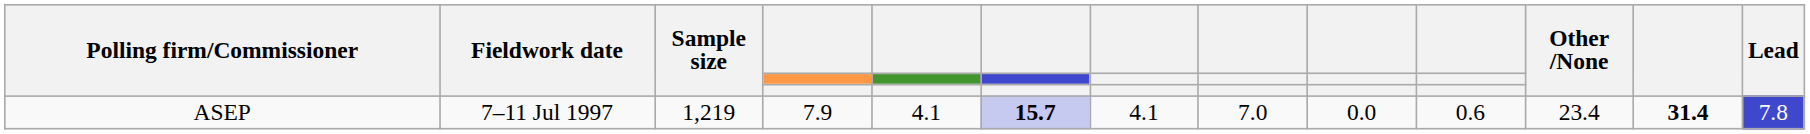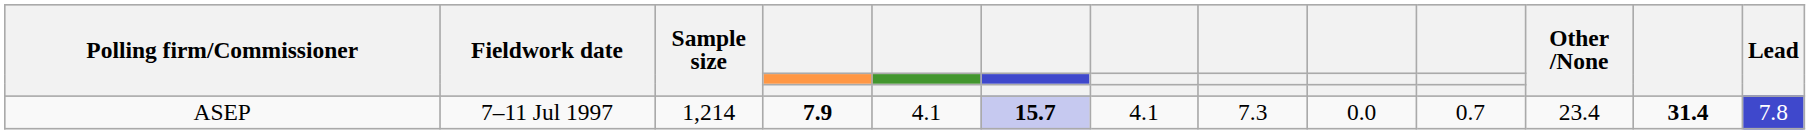(709, 113) 1,219 -> (709, 113) 1,214
(818, 113) normal -> (818, 113) bold
(1253, 113) 7.0 -> (1253, 113) 7.3
(1470, 113) 0.6 -> (1470, 113) 0.7
